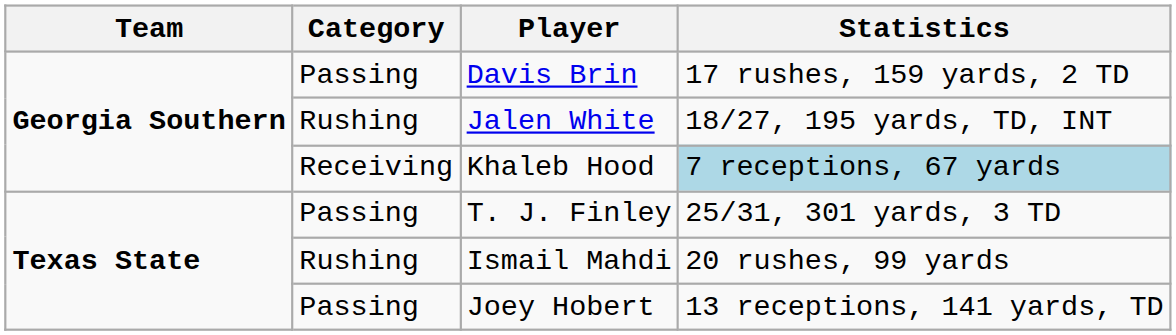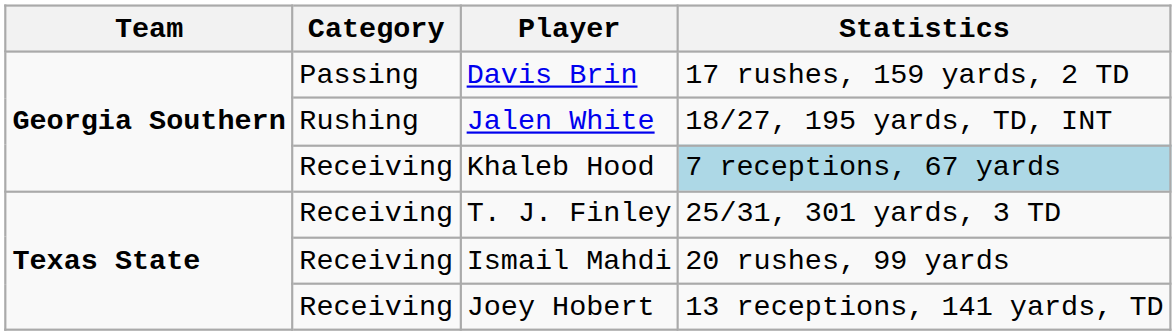(359, 214) Passing -> (376, 214) Receiving
(359, 261) Rushing -> (376, 261) Receiving
(359, 307) Passing -> (376, 307) Receiving
